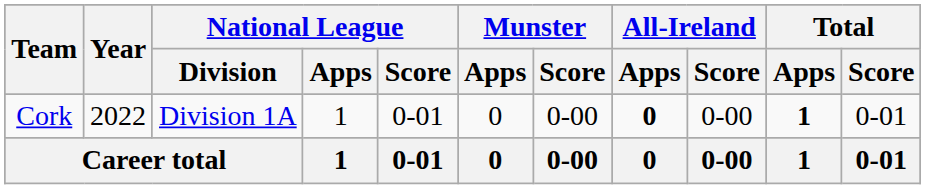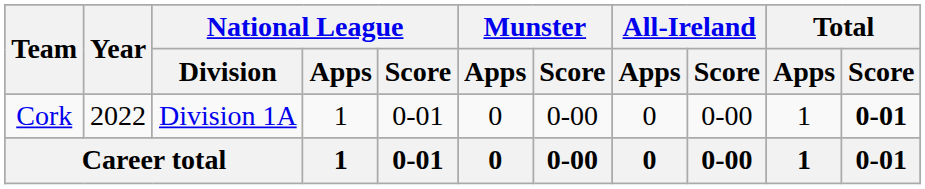(650, 115) bold -> (650, 115) normal
(804, 115) bold -> (804, 115) normal
(881, 115) normal -> (881, 115) bold
